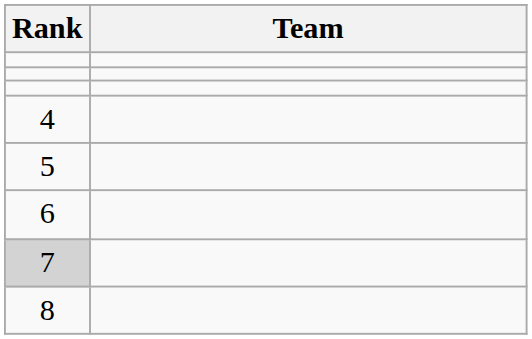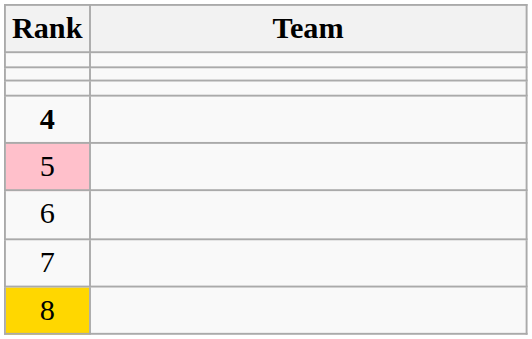(47, 118) normal -> (47, 118) bold
(47, 166) no background -> (47, 166) pink background
(47, 262) lightgrey background -> (47, 262) no background
(47, 310) no background -> (47, 310) gold background
